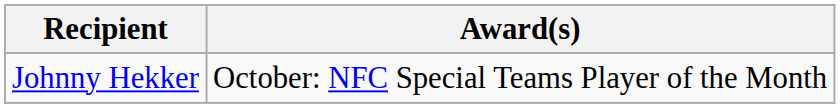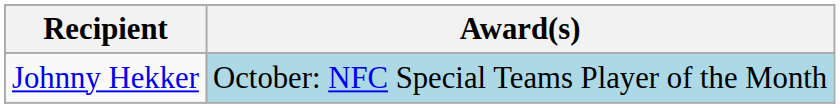(520, 77) no background -> (520, 77) lightblue background
